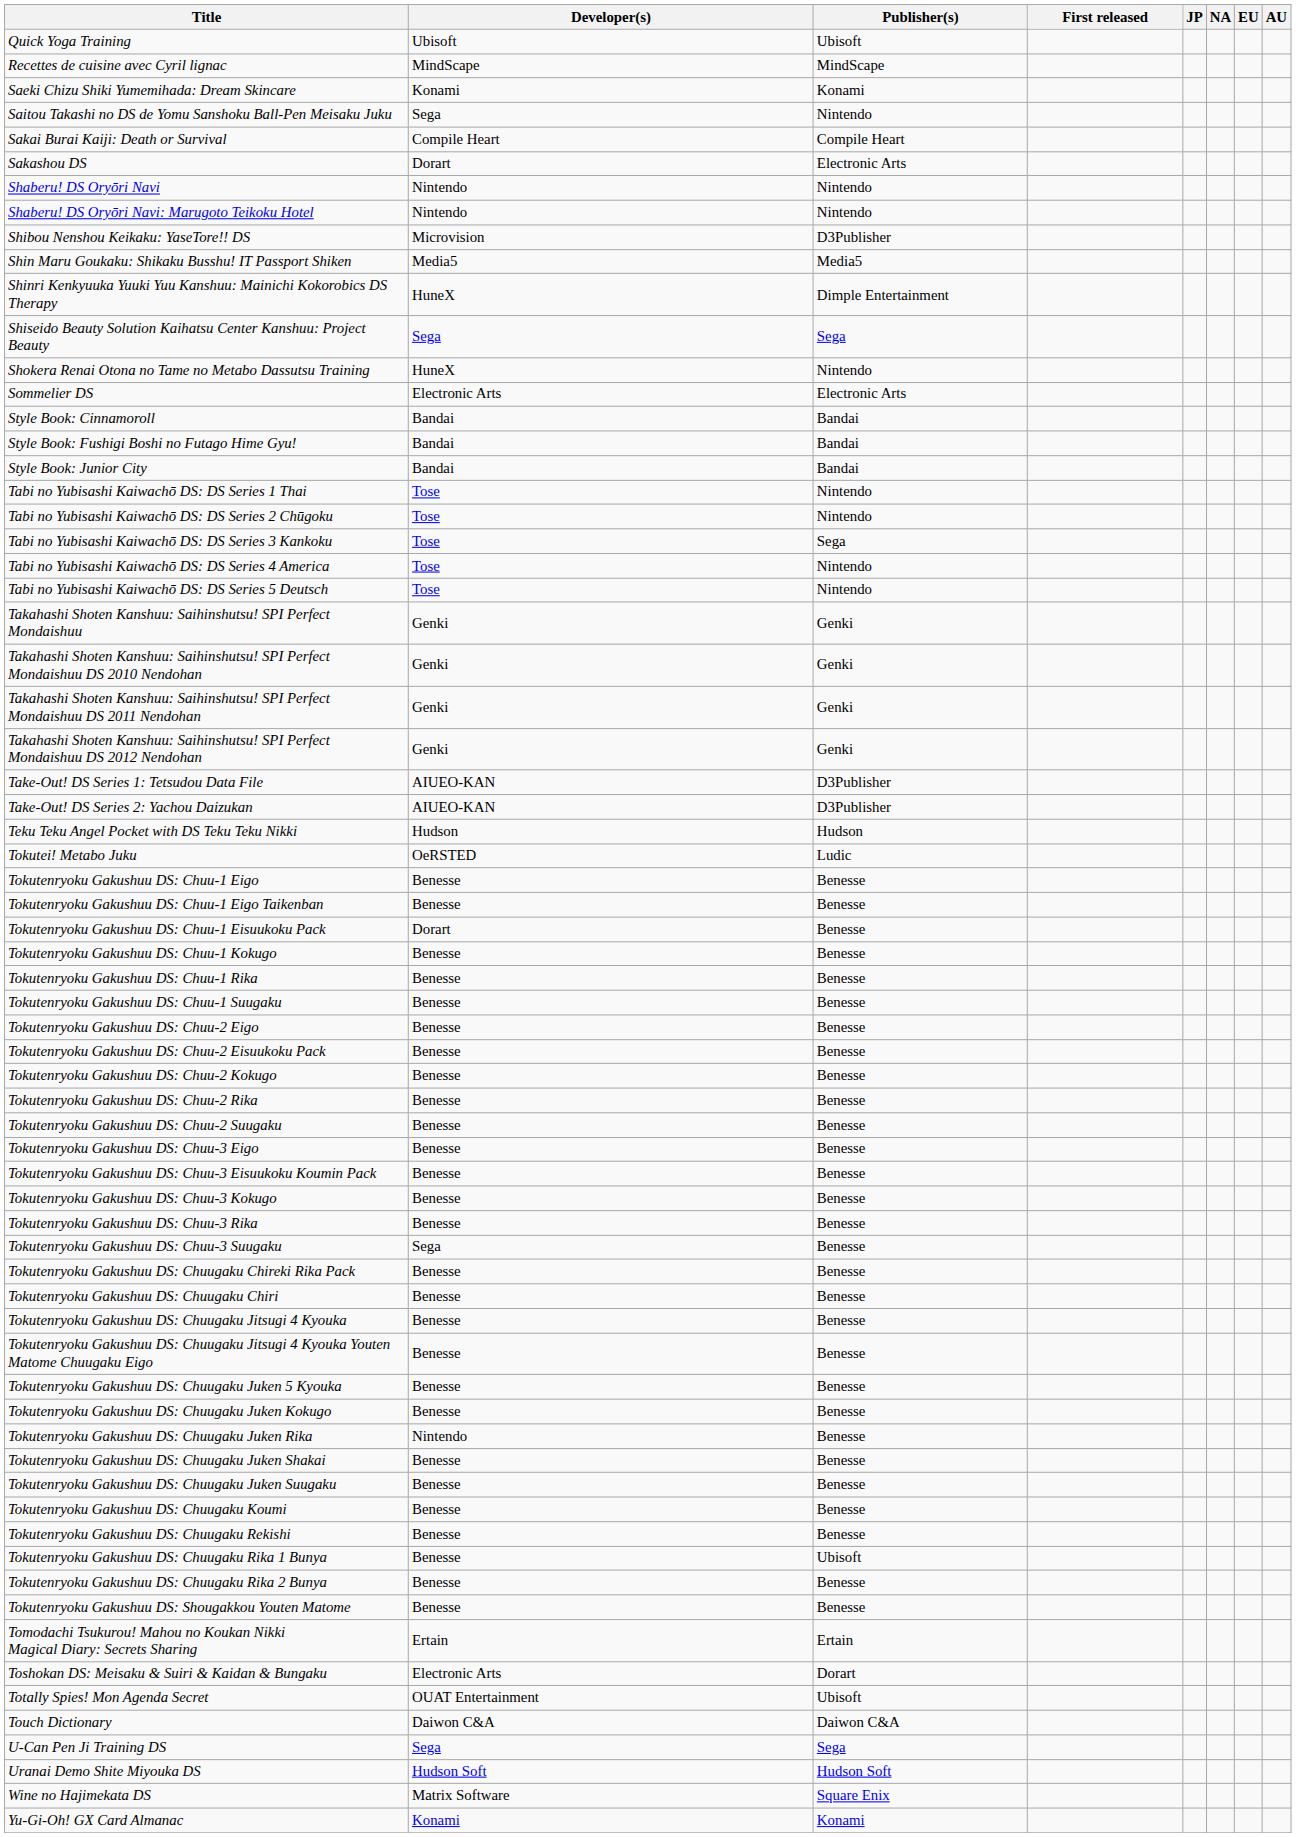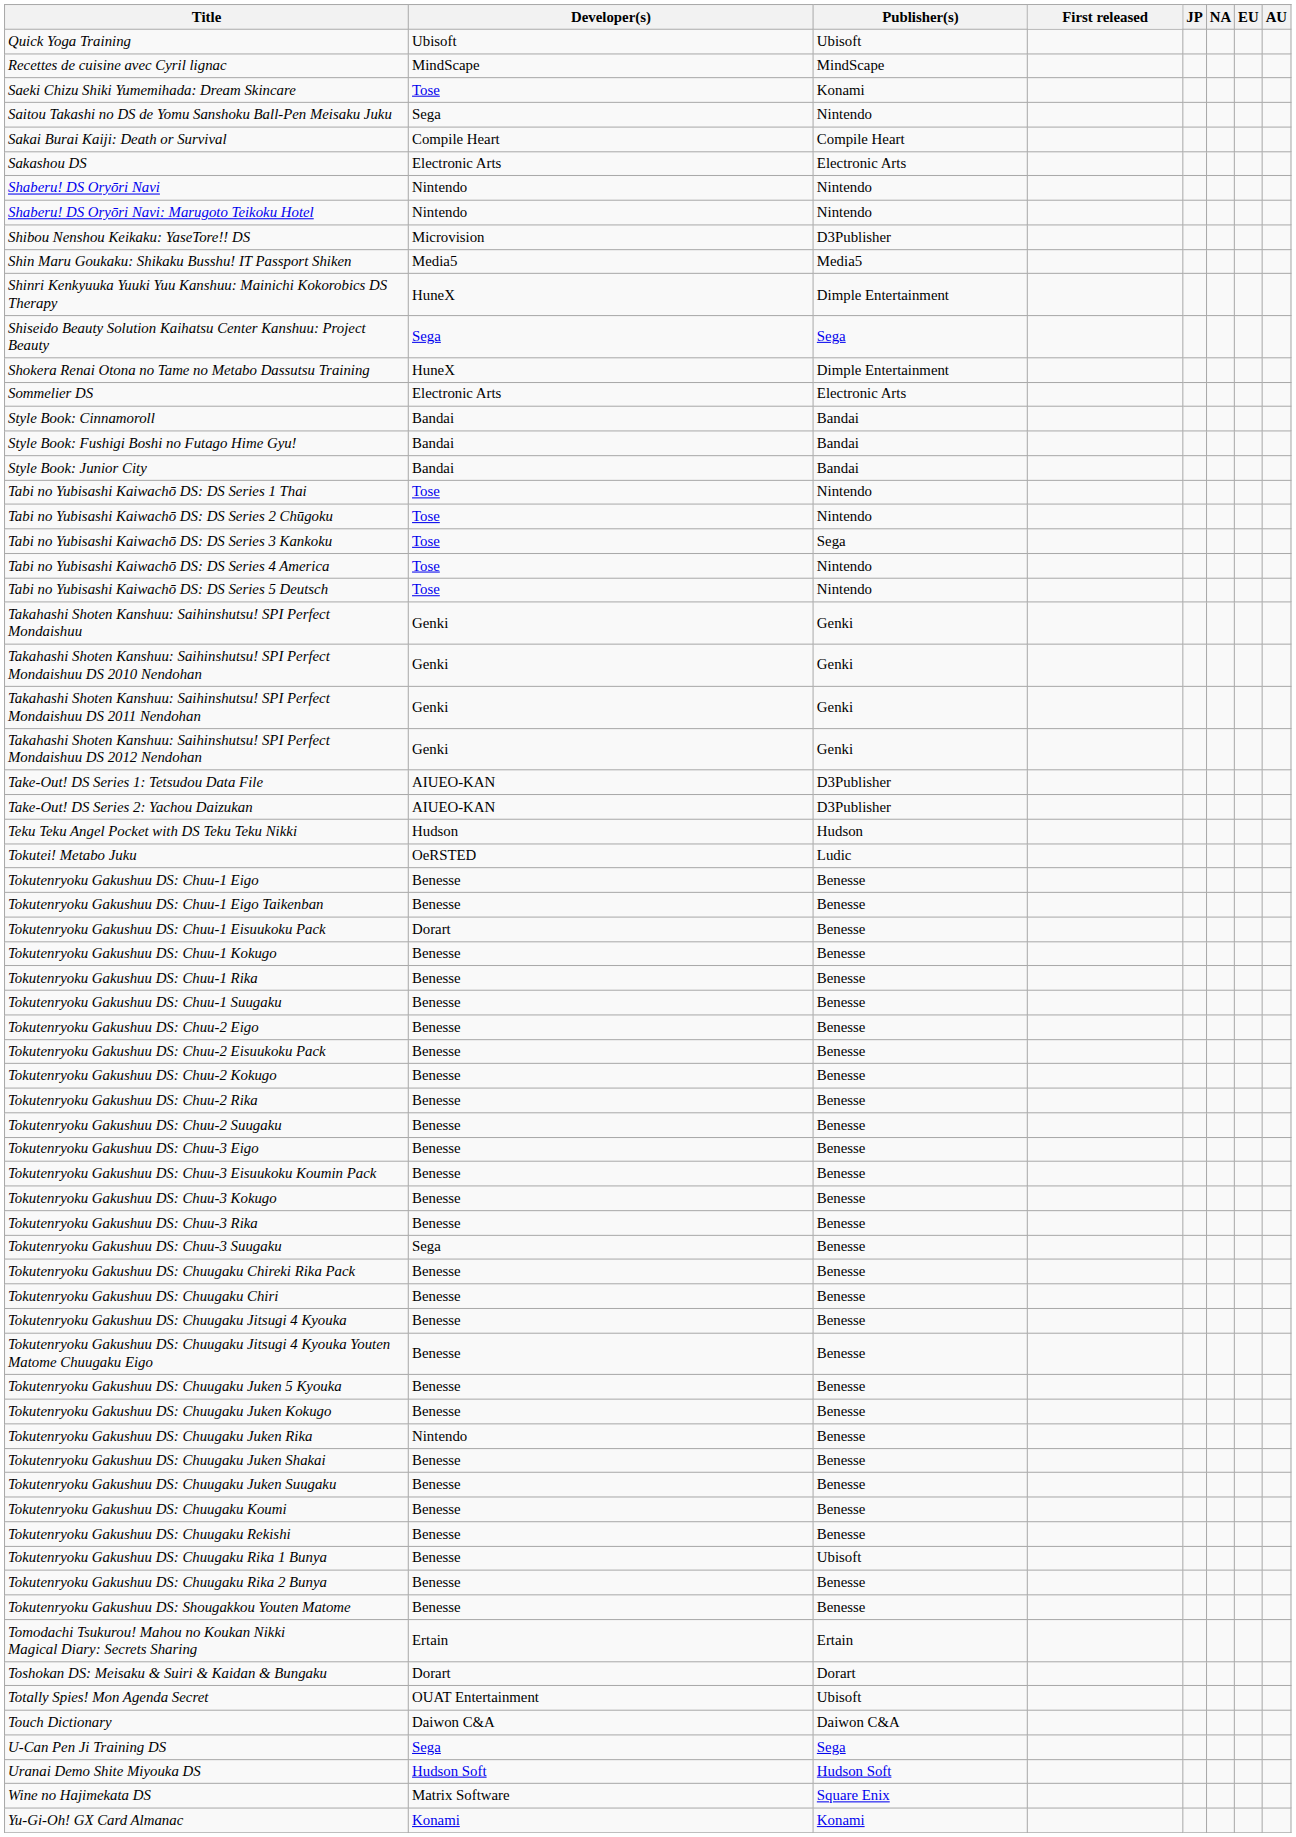(436, 90) Konami -> (426, 90) Tose
(431, 163) Dorart -> (457, 163) Electronic Arts
(844, 370) Nintendo -> (883, 370) Dimple Entertainment
(457, 1673) Electronic Arts -> (431, 1673) Dorart
